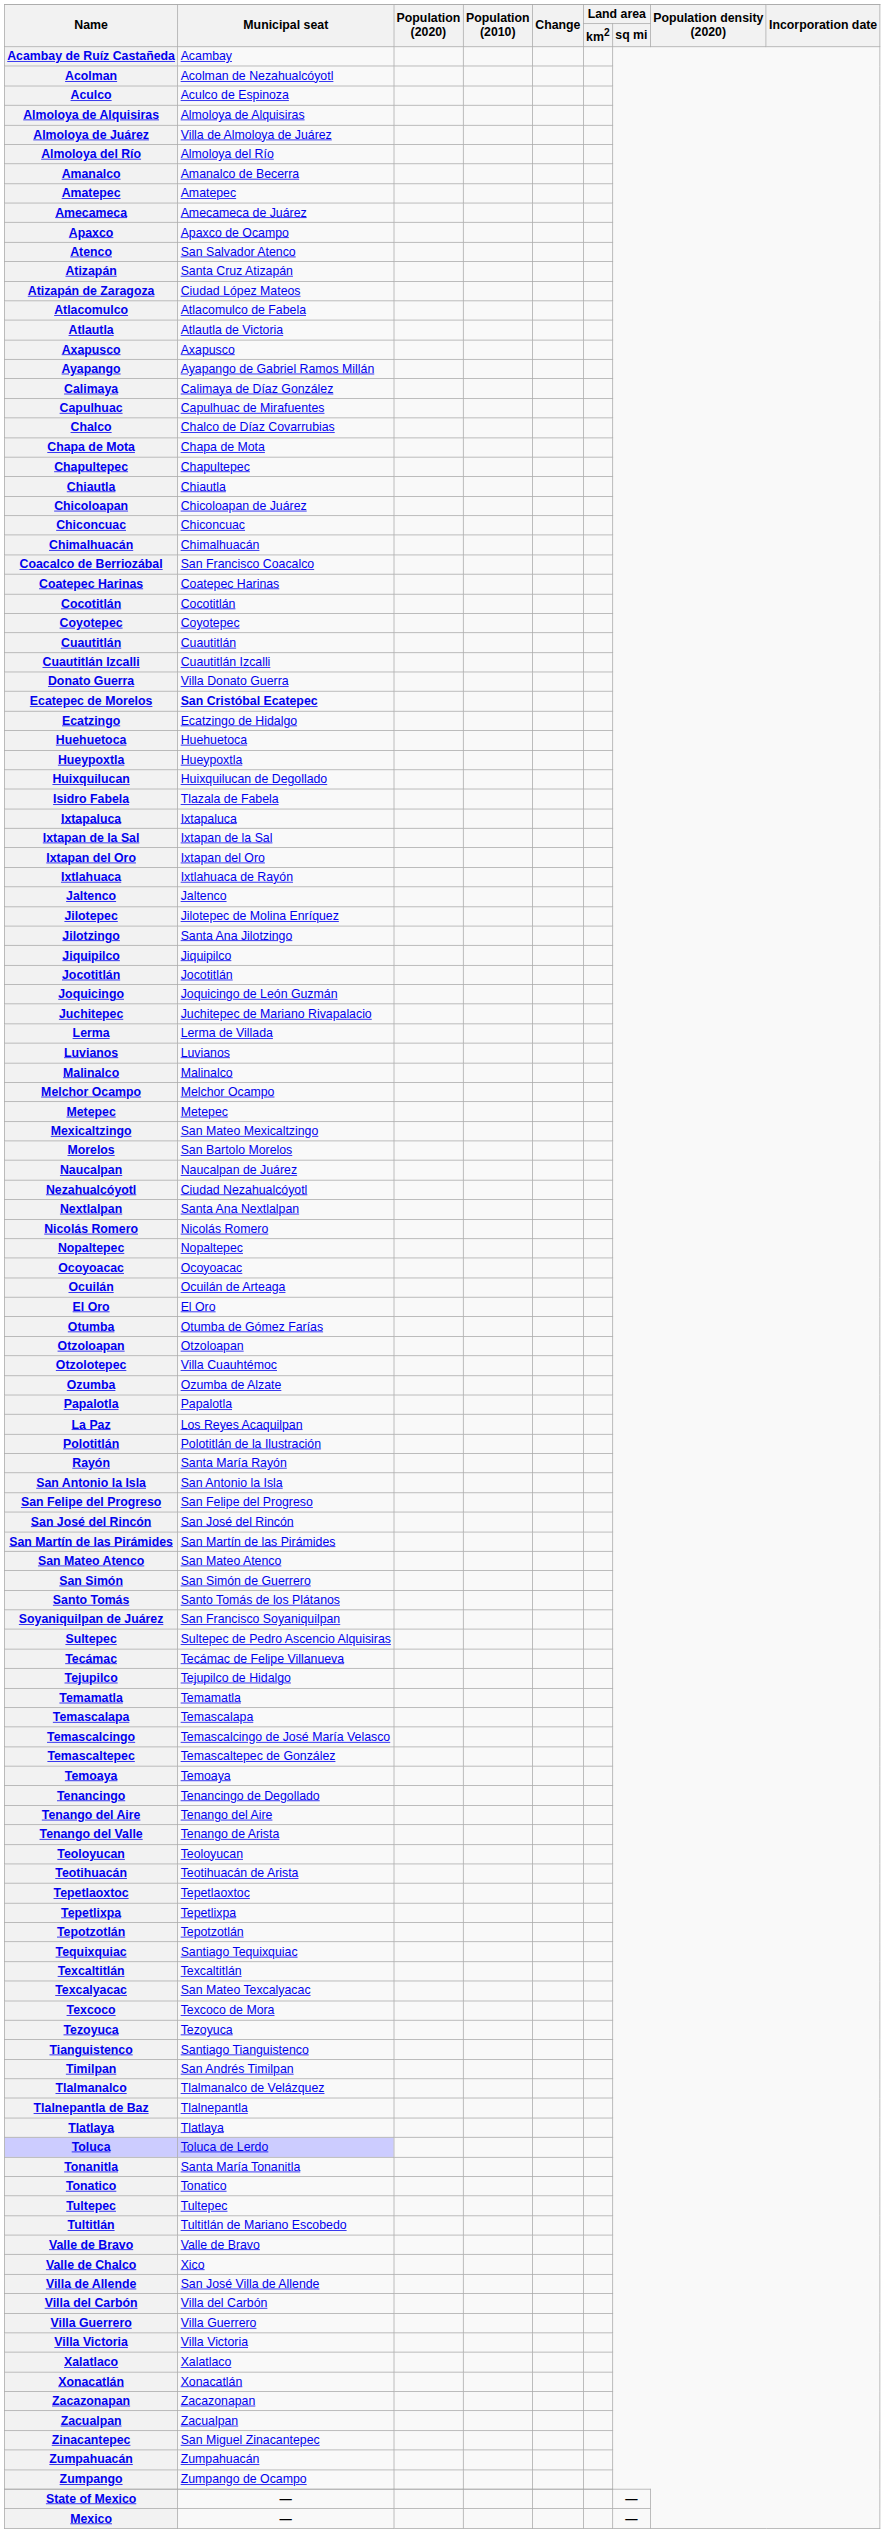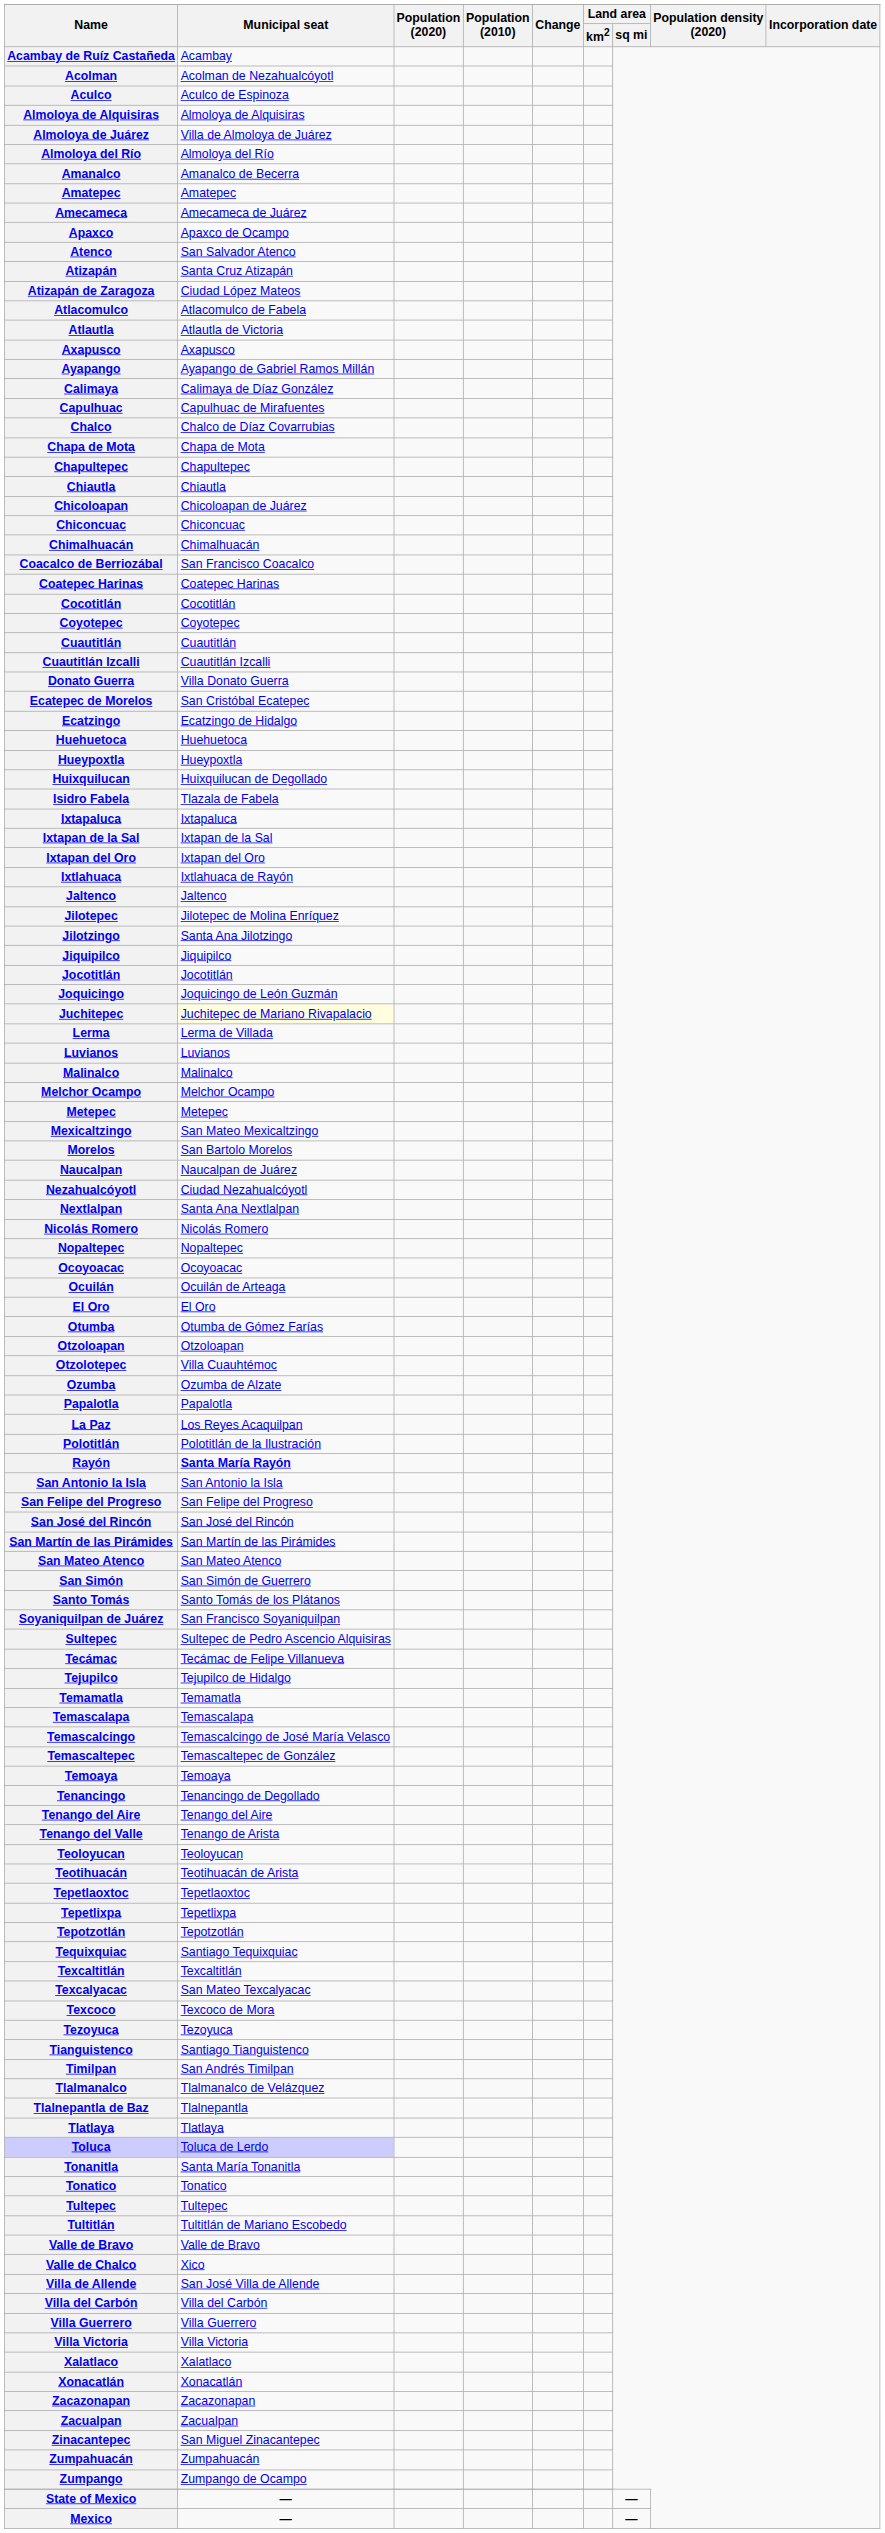(249, 701) bold -> (245, 701) normal
(276, 1014) no background -> (276, 1014) lightyellow background
(234, 1463) normal -> (236, 1463) bold
